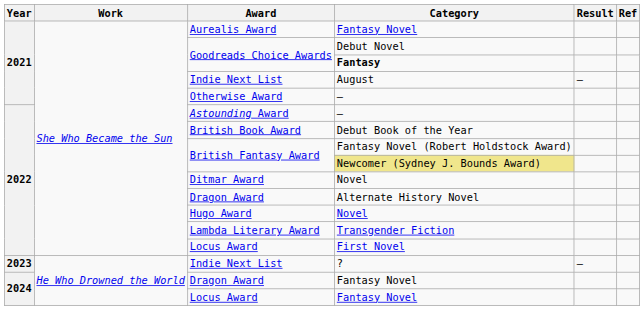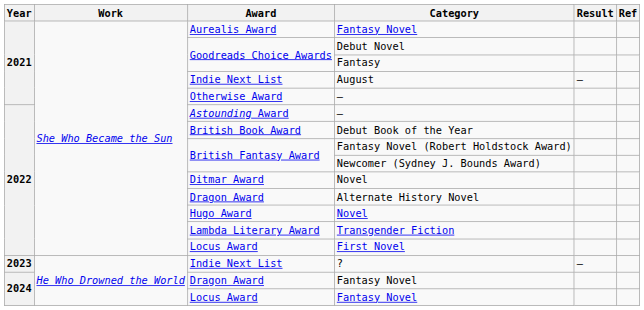(358, 63) bold -> (358, 63) normal
(439, 163) khaki background -> (439, 163) no background
